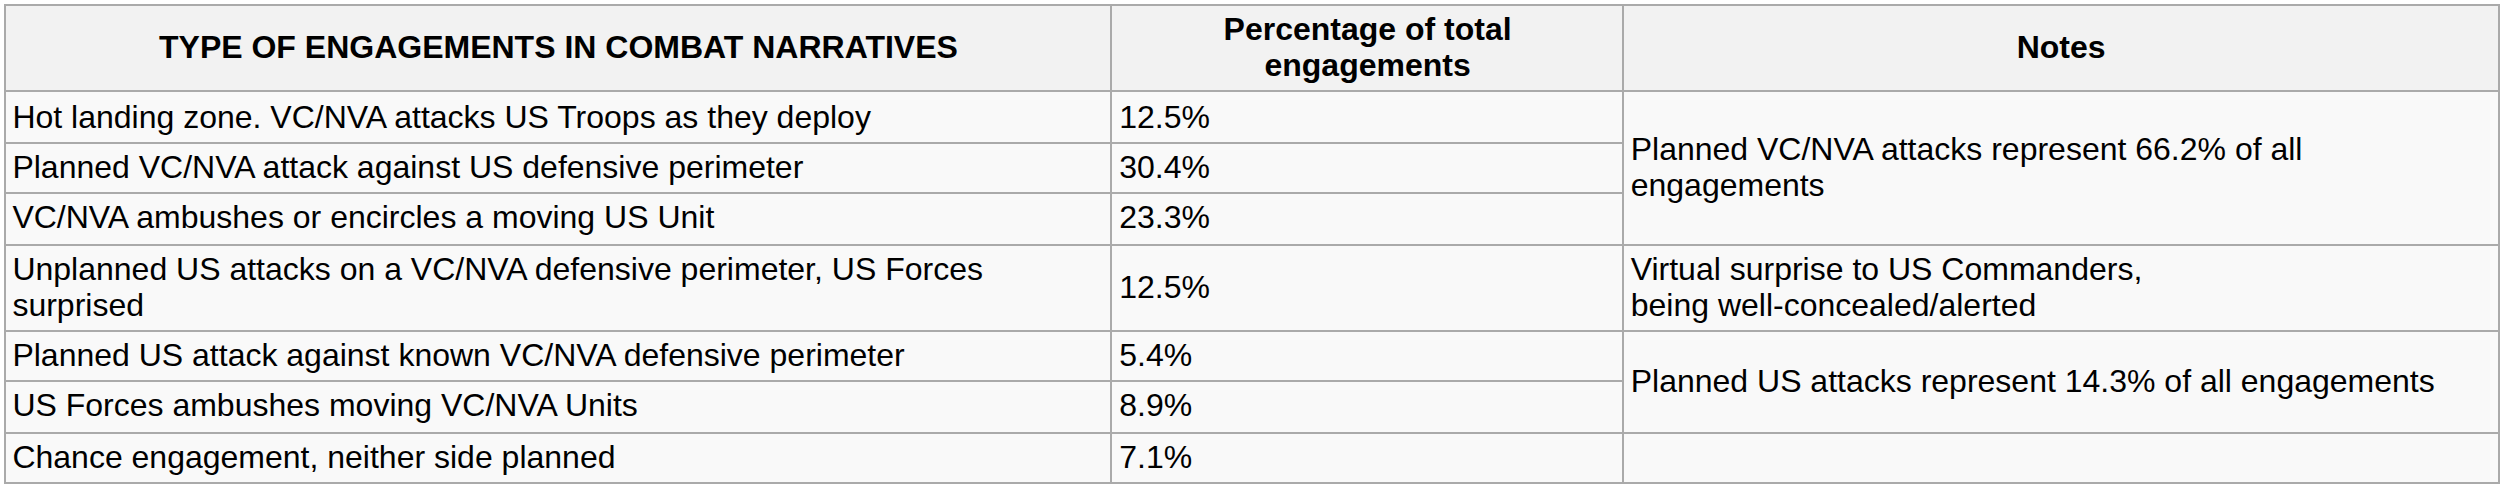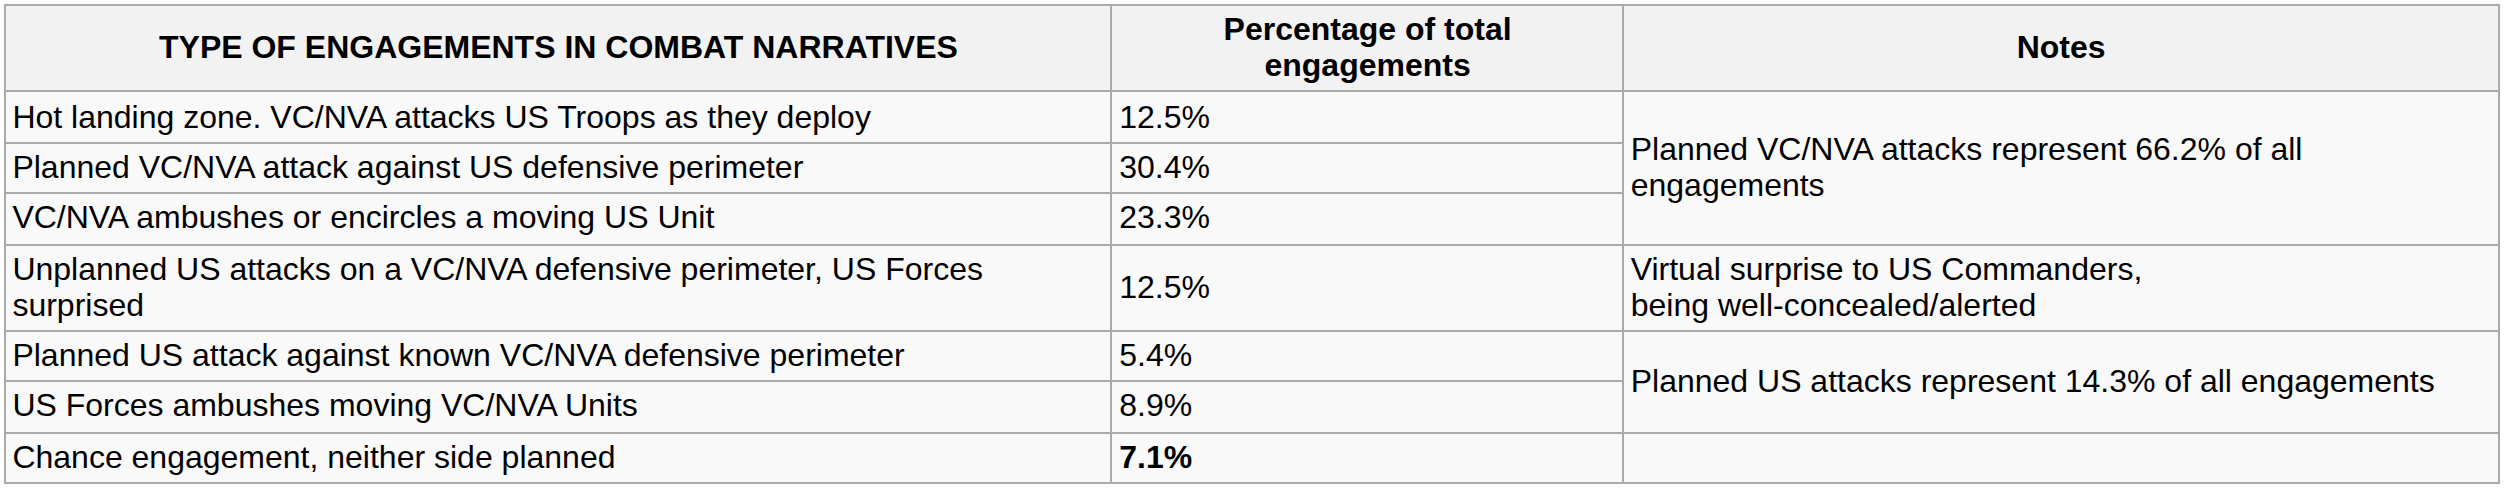(1156, 457) normal -> (1156, 457) bold
